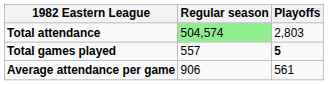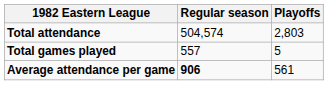(202, 32) lightgreen background -> (202, 32) no background
(278, 51) bold -> (278, 51) normal
(190, 70) normal -> (190, 70) bold
